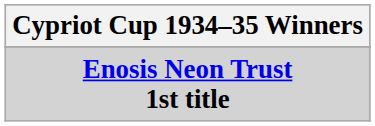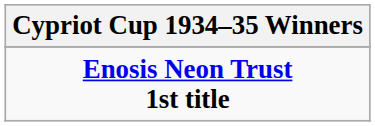(188, 83) lightgrey background -> (188, 83) no background
